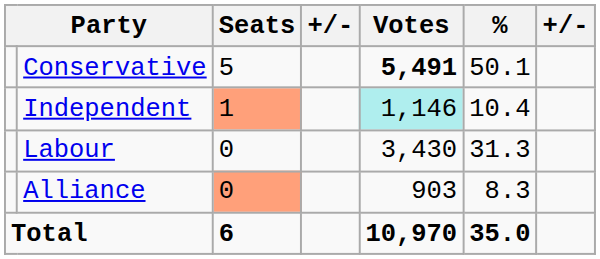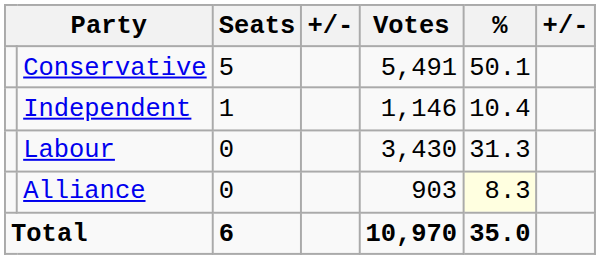(419, 67) bold -> (419, 67) normal
(226, 109) lightsalmon background -> (226, 109) no background
(419, 109) paleturquoise background -> (419, 109) no background
(226, 192) lightsalmon background -> (226, 192) no background
(508, 192) no background -> (508, 192) lightyellow background
